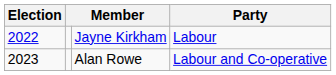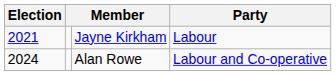(23, 37) 2022 -> (23, 37) 2021
(23, 59) 2023 -> (23, 59) 2024
